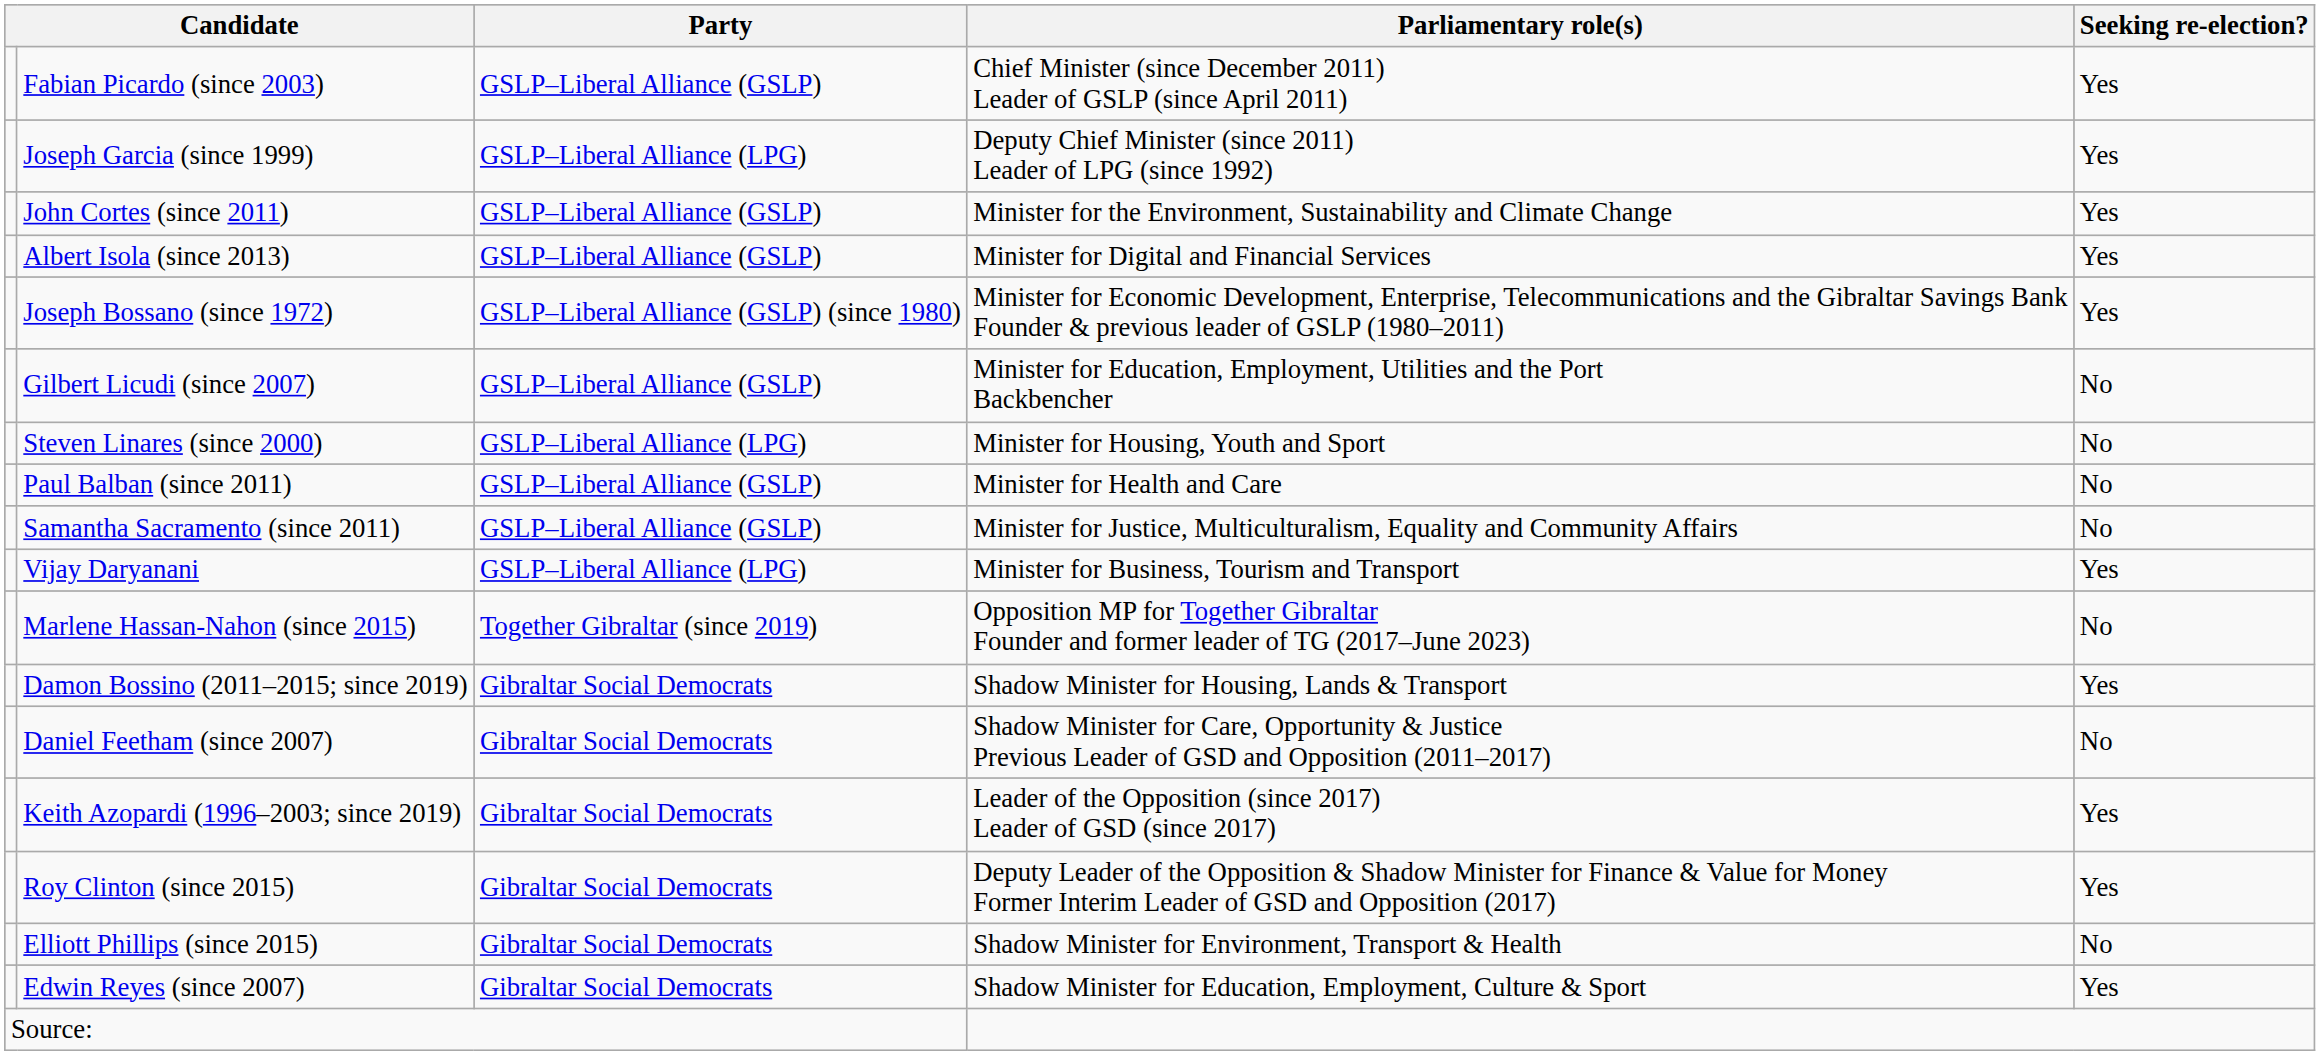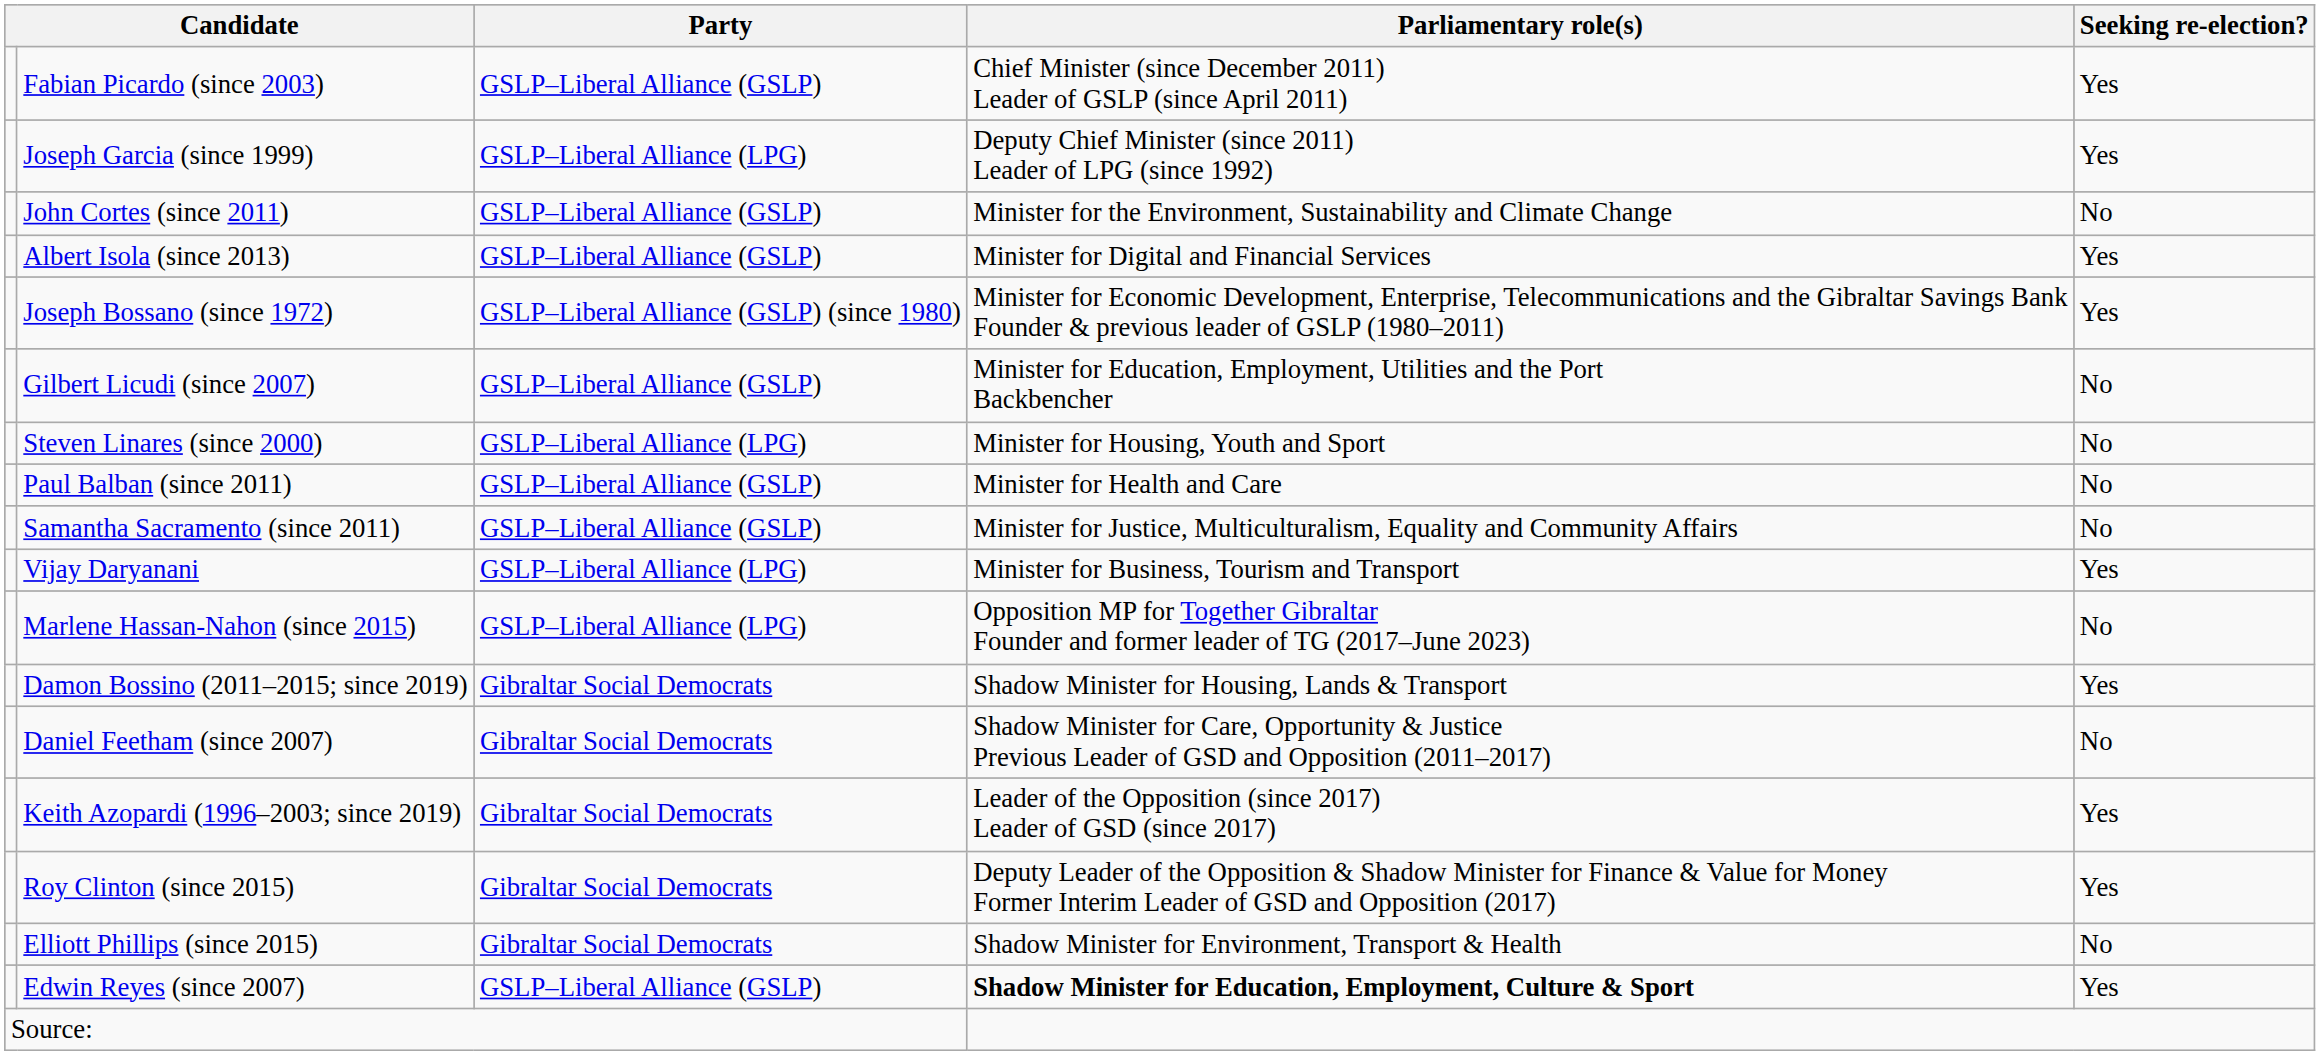(2099, 212) Yes -> (2096, 212) No
(649, 627) Together Gibraltar (since 2019) -> (643, 627) GSLP–Liberal Alliance (LPG)
(626, 986) Gibraltar Social Democrats -> (651, 986) GSLP–Liberal Alliance (GSLP)
(1310, 986) normal -> (1334, 986) bold
